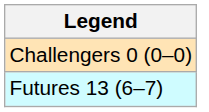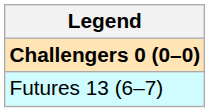(101, 54) normal -> (105, 54) bold
